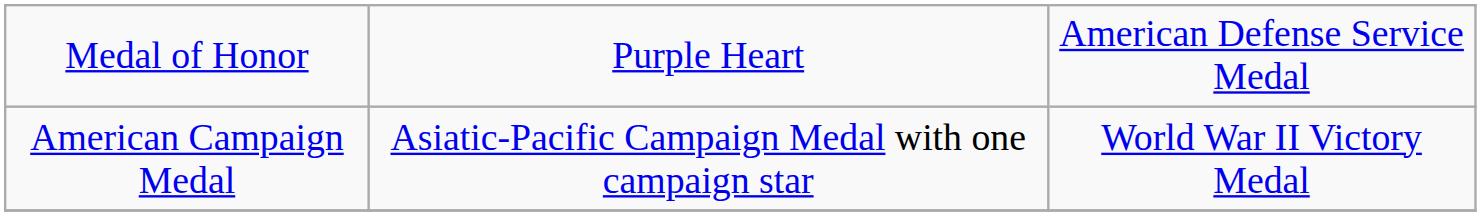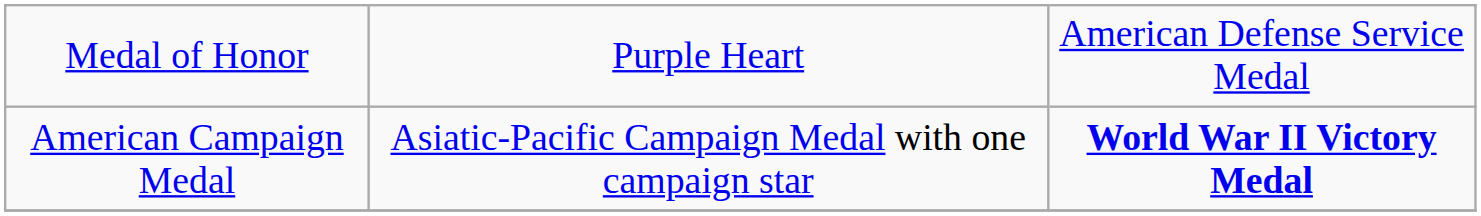(1262, 158) normal -> (1262, 158) bold
